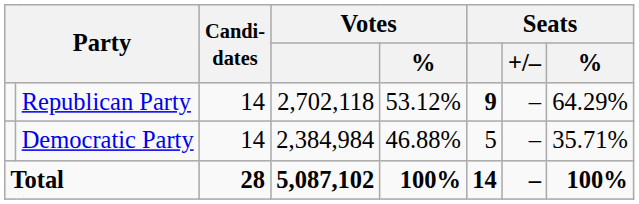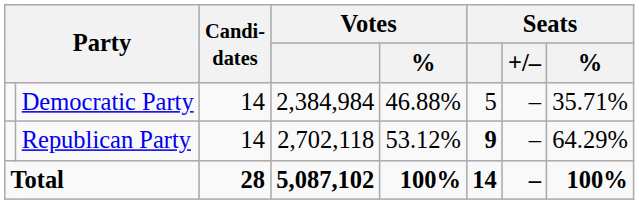rows swapped: (106, 101) <-> (108, 140)
